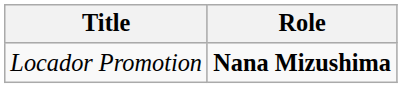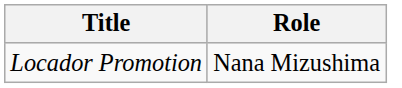(302, 62) bold -> (297, 62) normal
